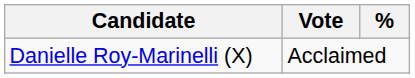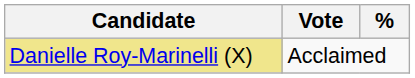(131, 55) no background -> (131, 55) khaki background
